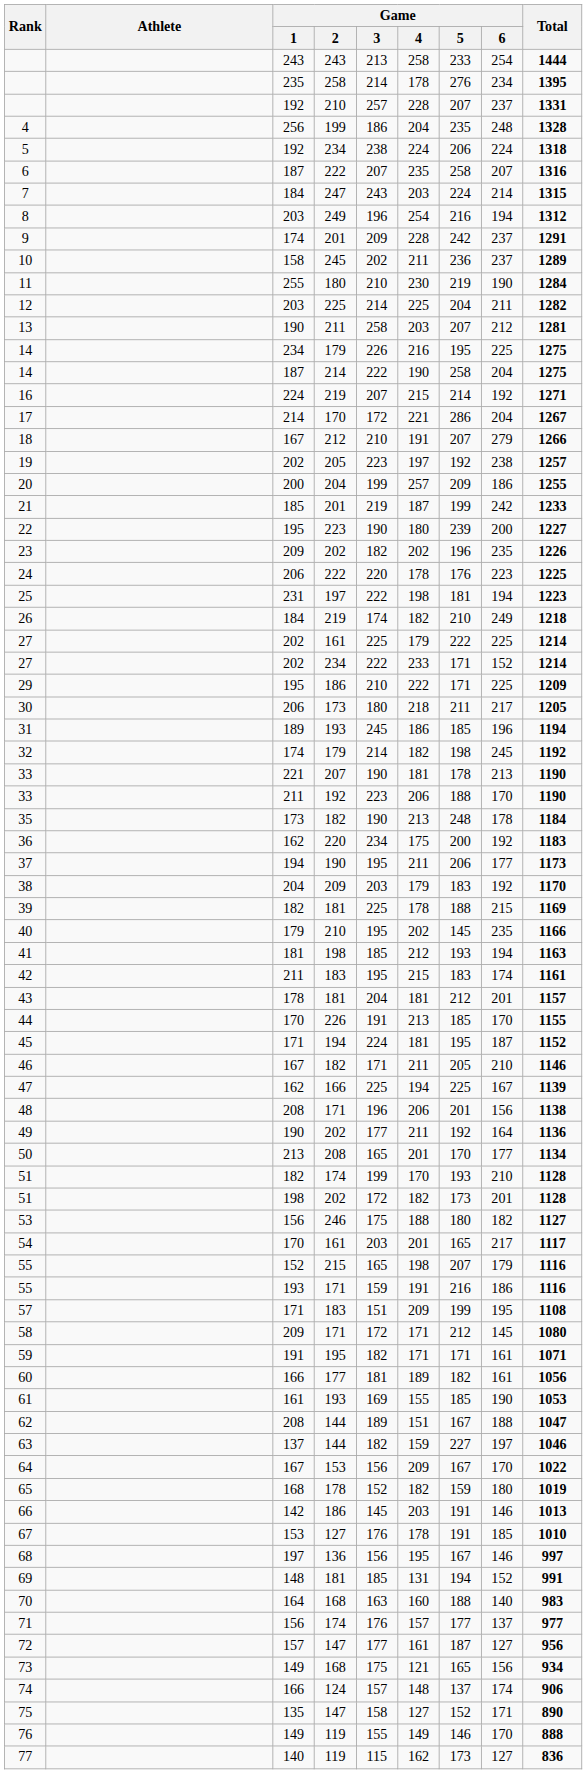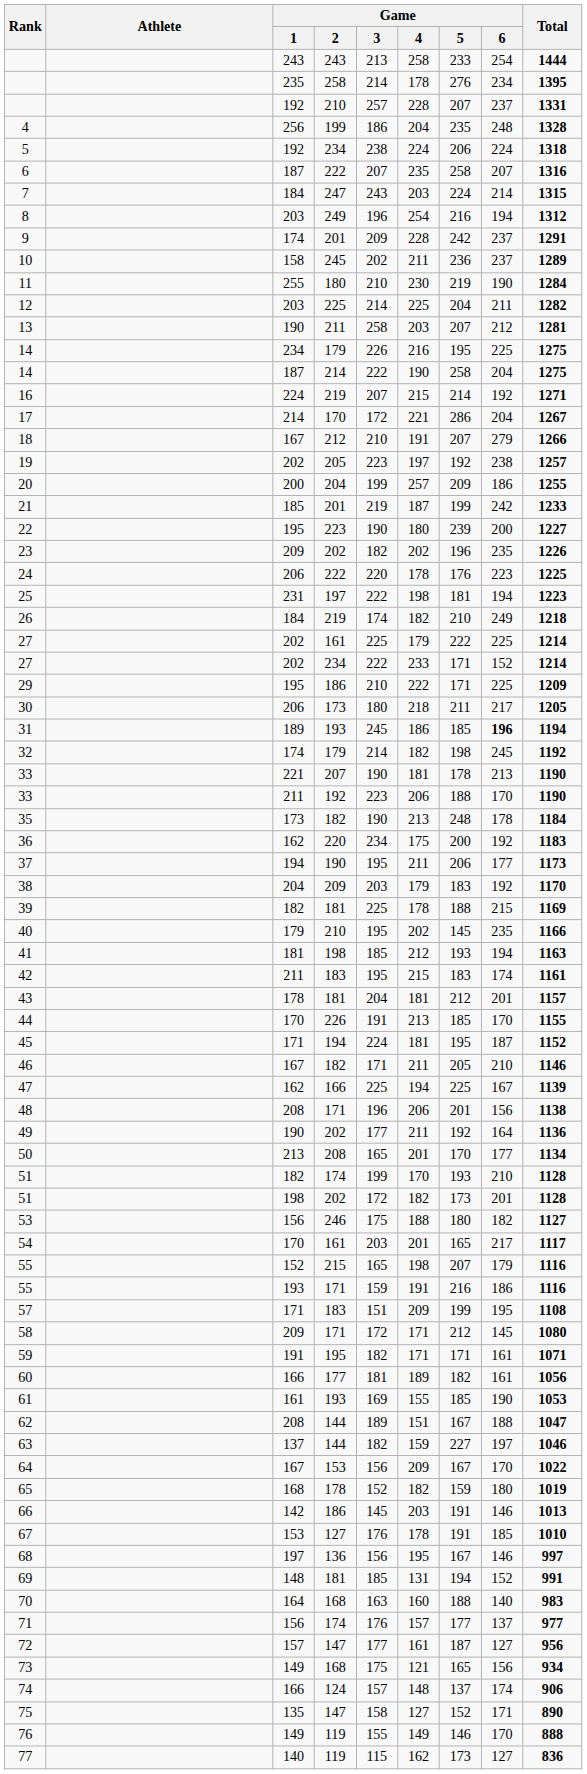(502, 730) normal -> (502, 730) bold
